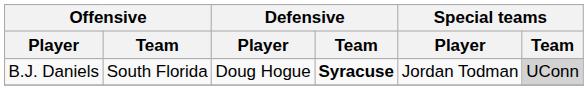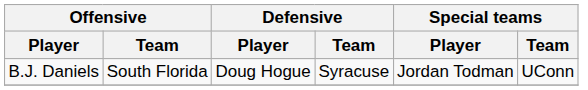(356, 71) bold -> (354, 71) normal
(553, 71) lightgrey background -> (548, 71) no background
